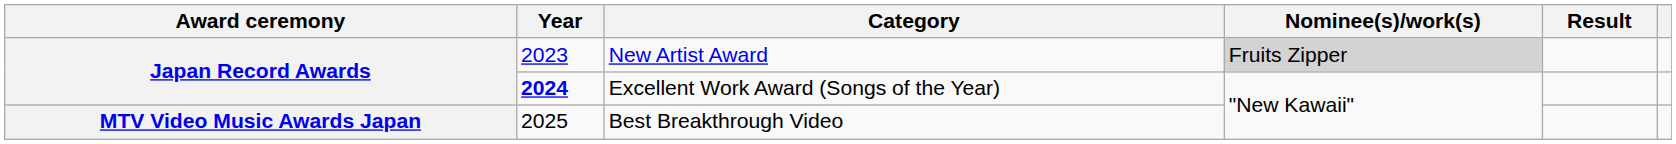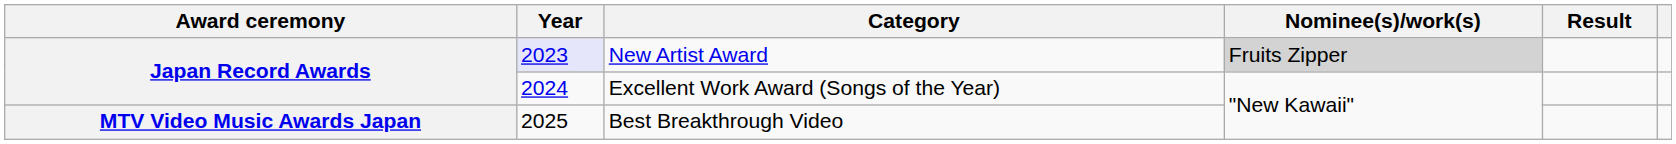(545, 54) no background -> (545, 54) lavender background
(545, 88) bold -> (545, 88) normal
